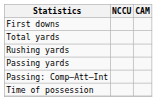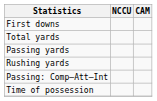rows swapped: (38, 50) <-> (38, 63)
